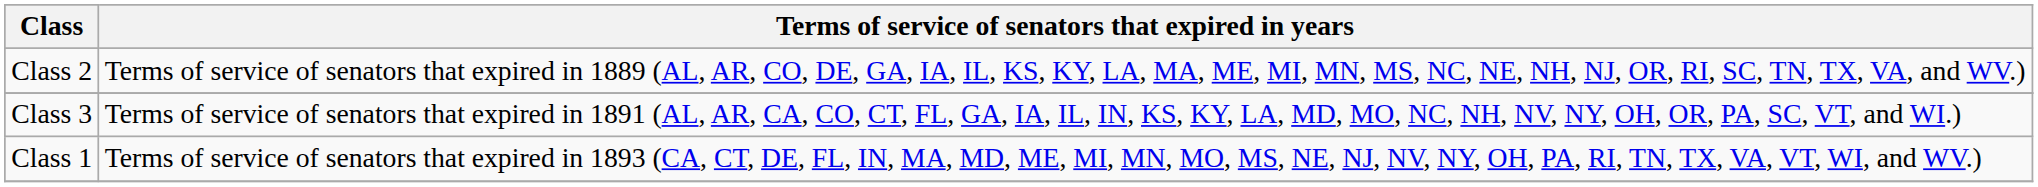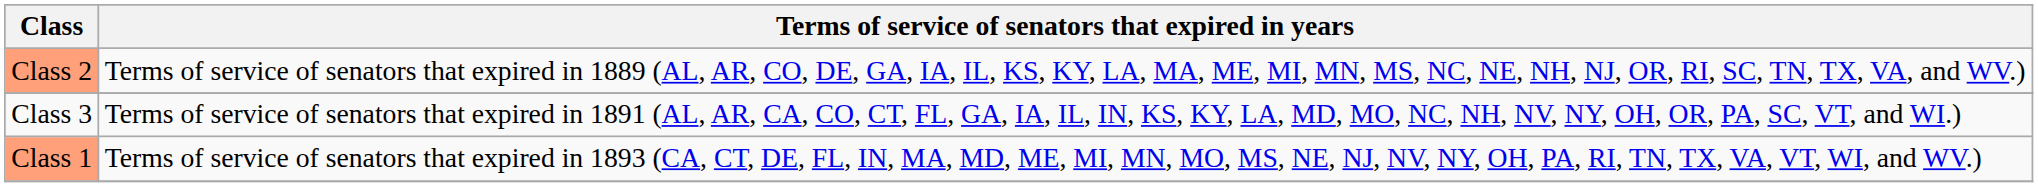(52, 70) no background -> (52, 70) lightsalmon background
(52, 158) no background -> (52, 158) lightsalmon background
